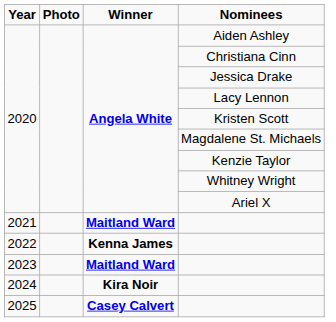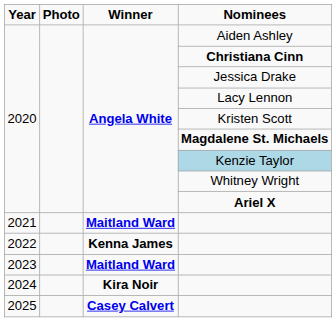(251, 56) normal -> (255, 56) bold
(251, 139) normal -> (255, 139) bold
(251, 160) no background -> (255, 160) lightblue background
(251, 202) normal -> (255, 202) bold
